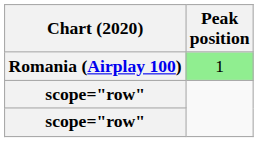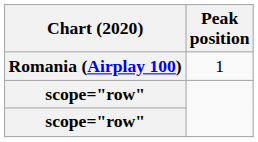(220, 66) lightgreen background -> (220, 66) no background
